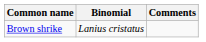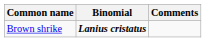(111, 28) normal -> (112, 28) bold
